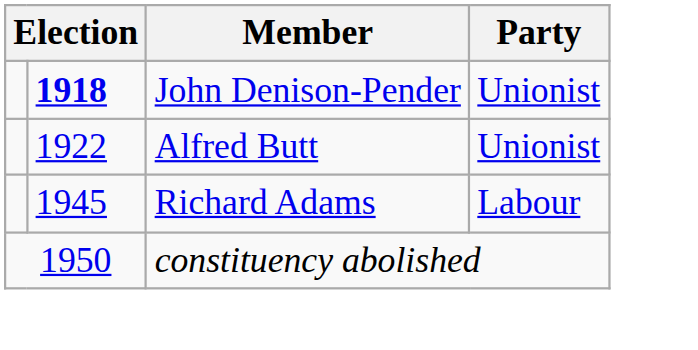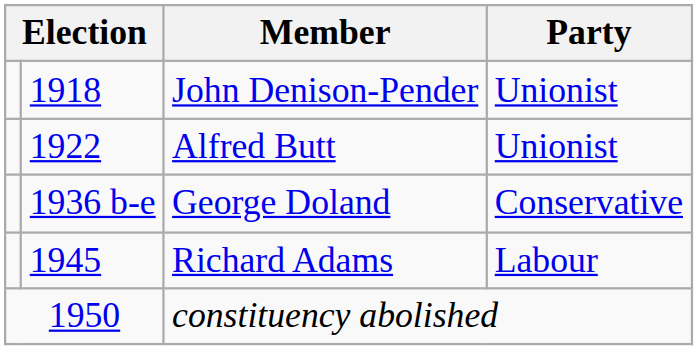(71, 89) bold -> (65, 89) normal
+ row: (281, 202)
